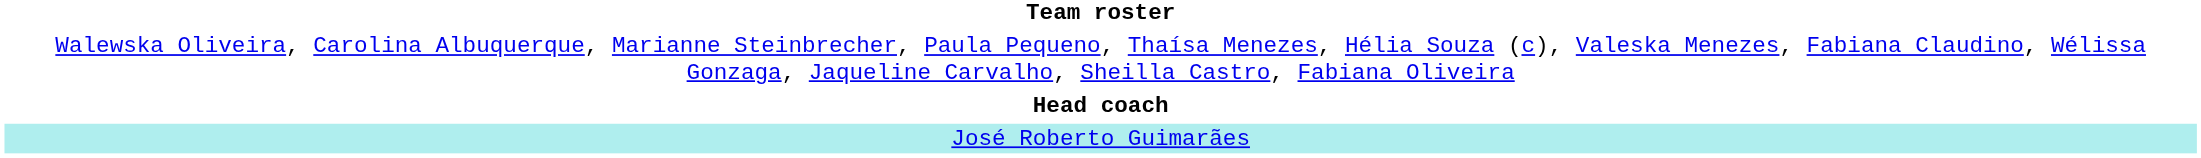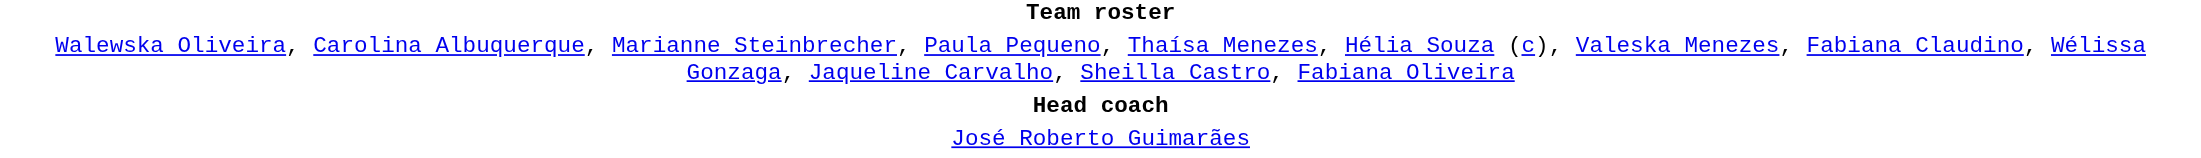(1101, 139) paleturquoise background -> (1101, 139) no background
